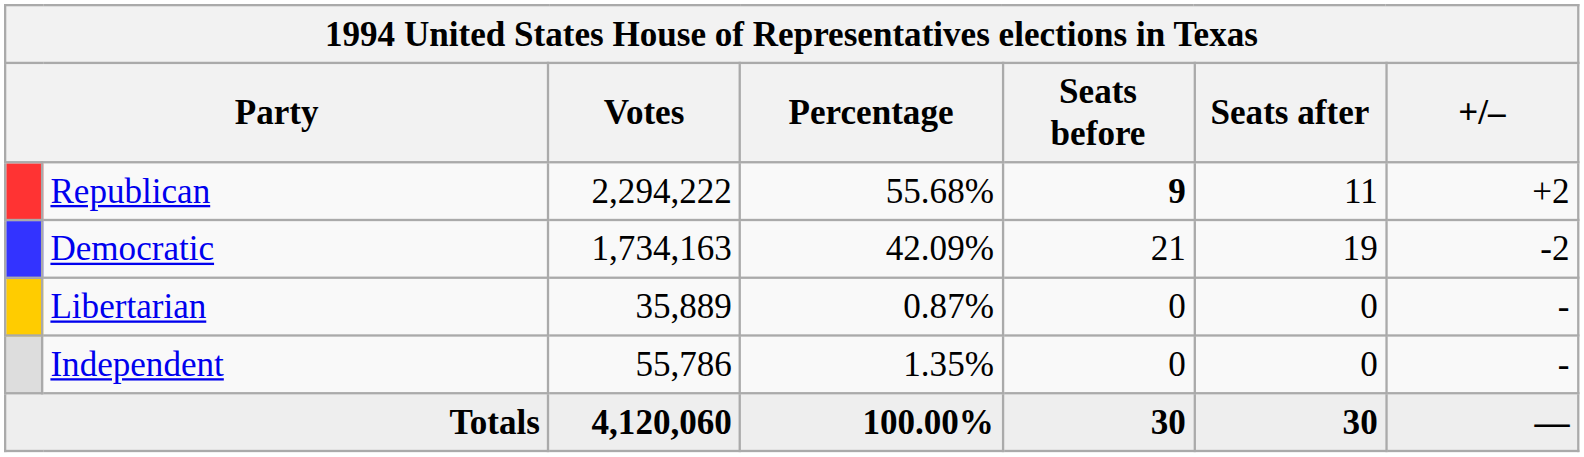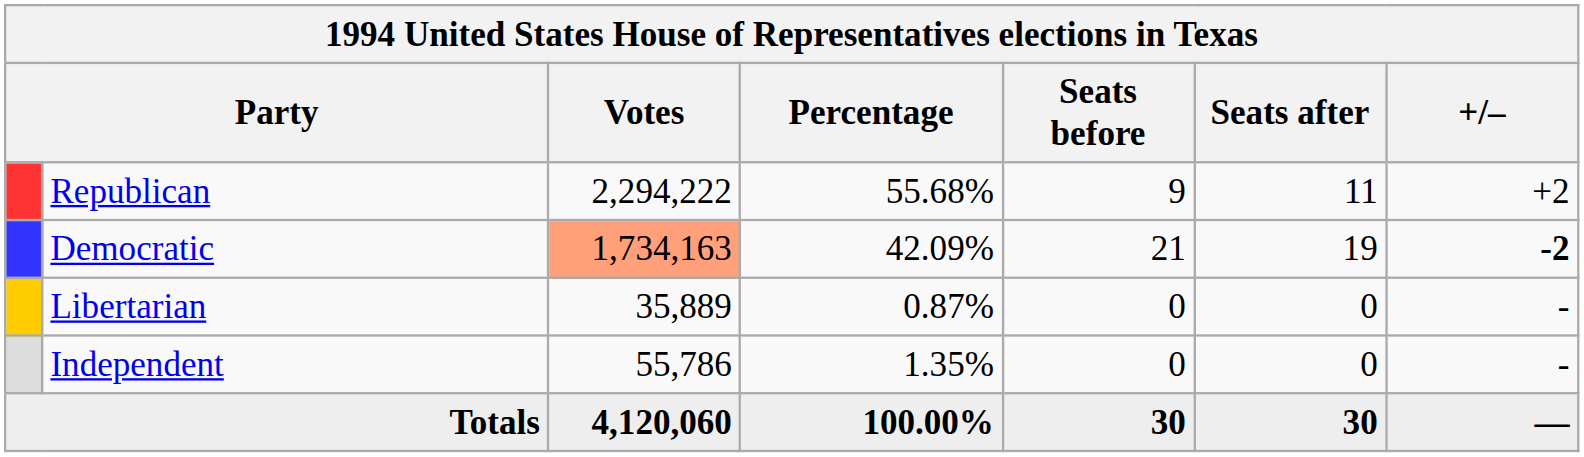(1177, 191) bold -> (1177, 191) normal
(662, 248) no background -> (662, 248) lightsalmon background
(1555, 248) normal -> (1555, 248) bold
